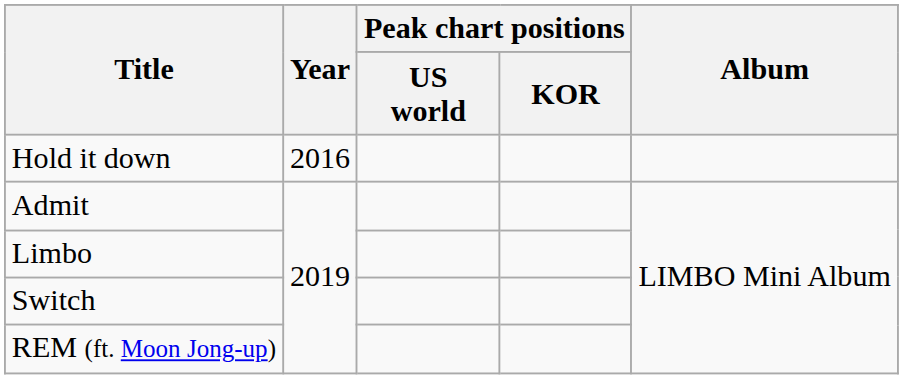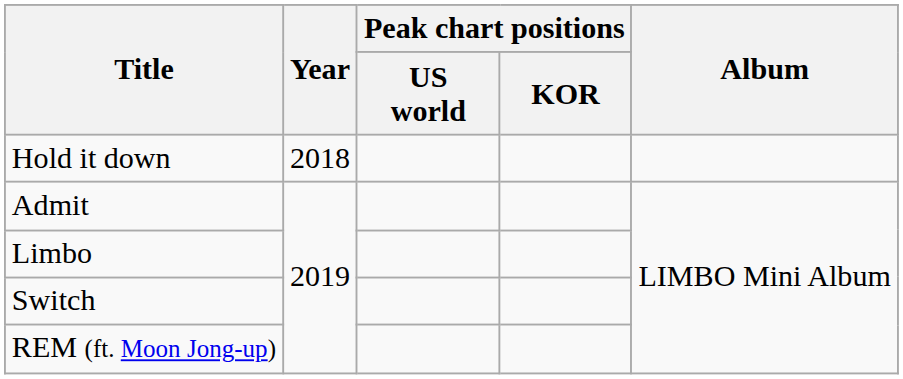(320, 157) 2016 -> (320, 157) 2018
